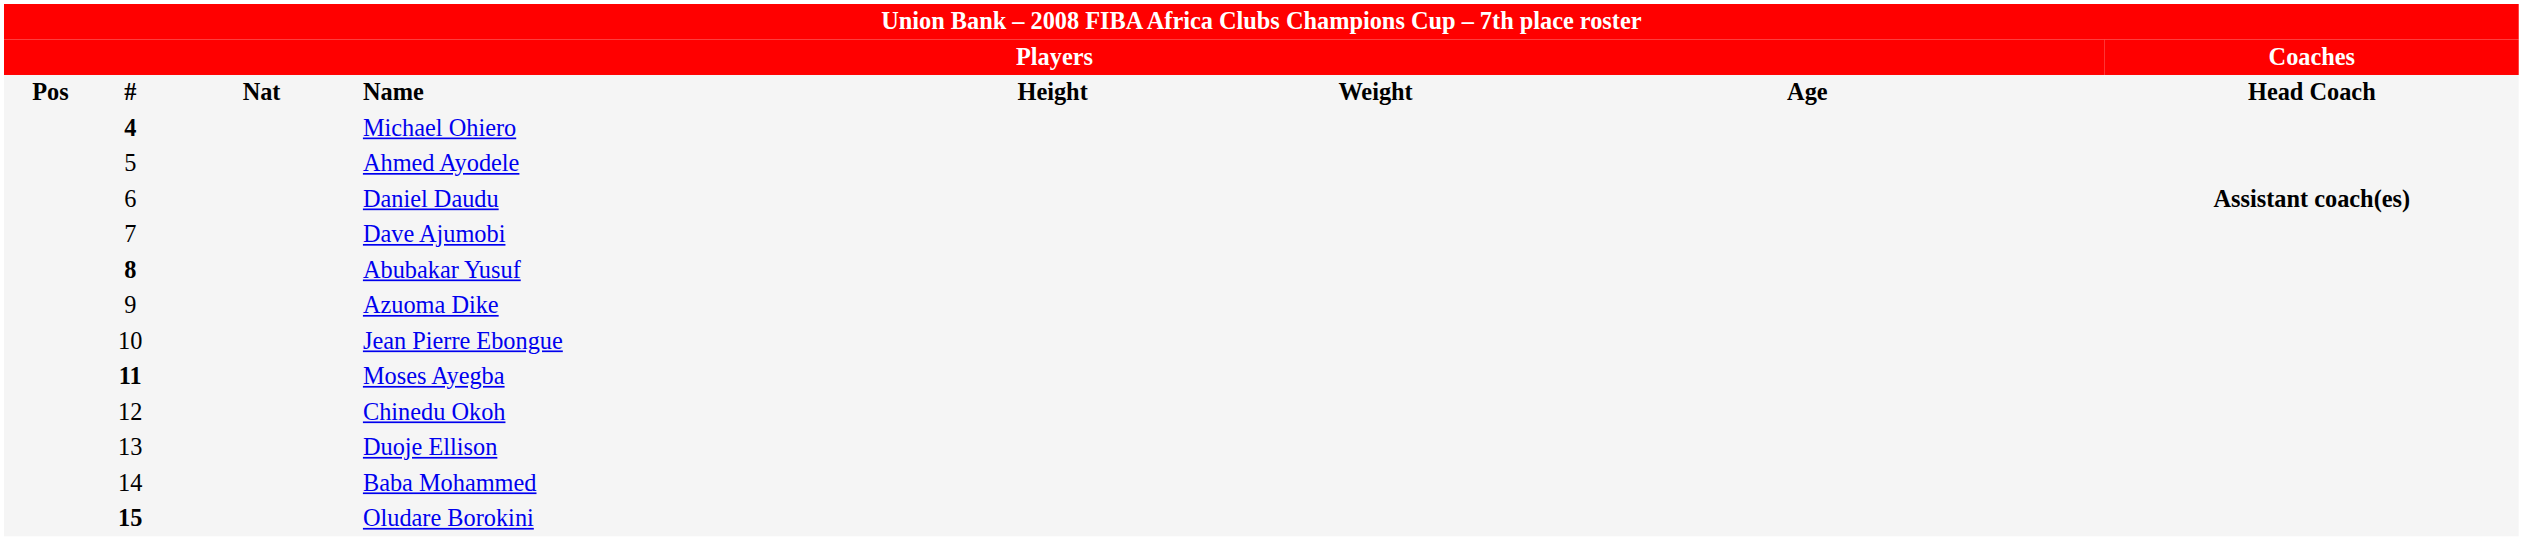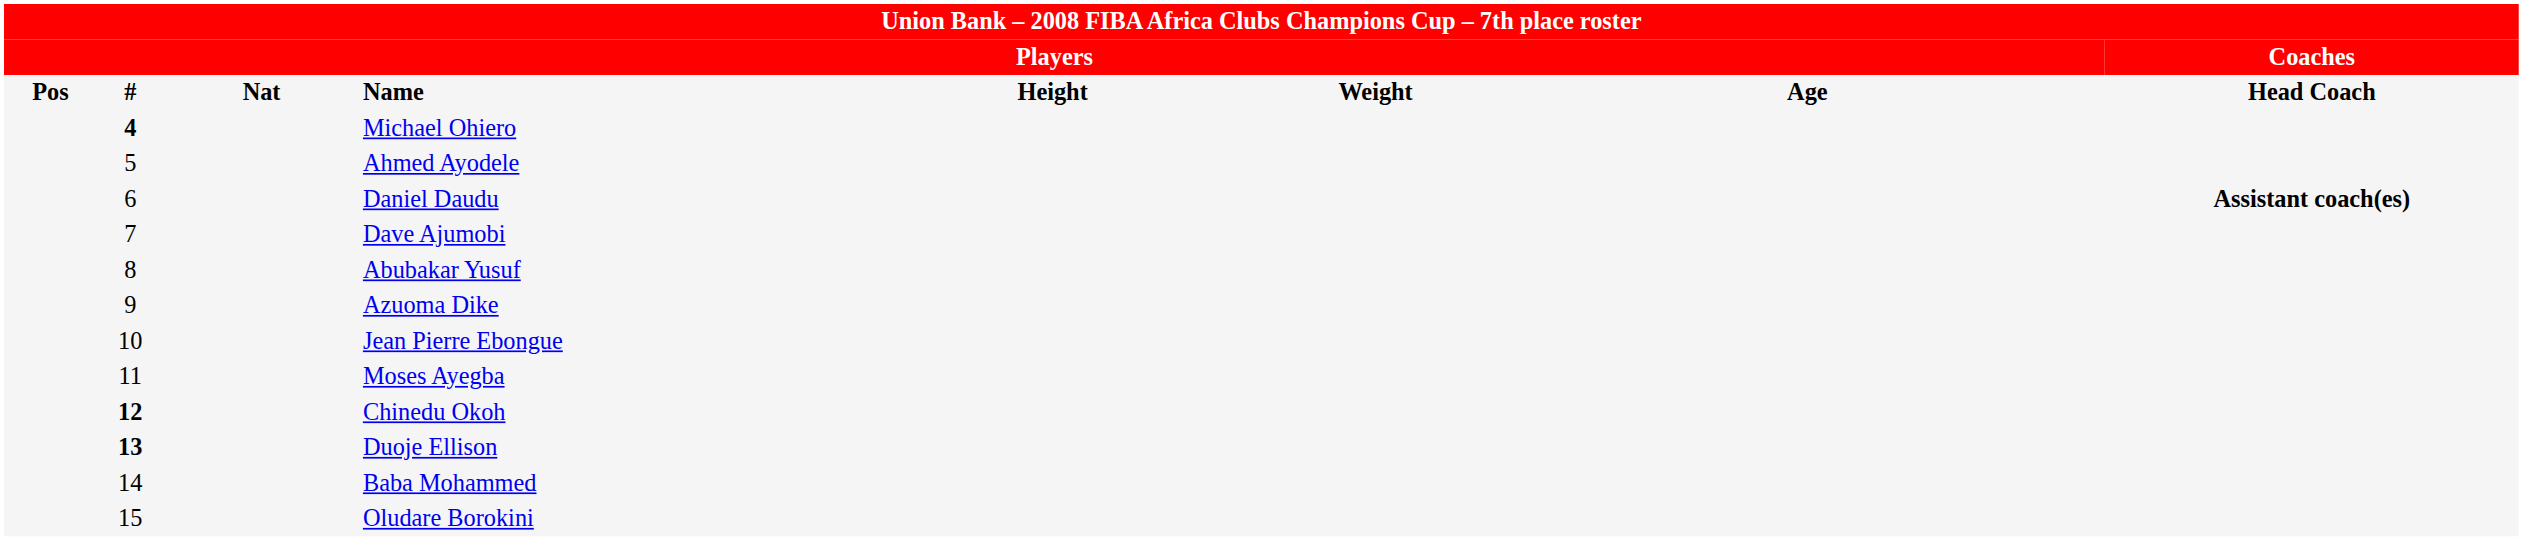(130, 269) bold -> (130, 269) normal
(130, 376) bold -> (130, 376) normal
(130, 411) normal -> (130, 411) bold
(130, 447) normal -> (130, 447) bold
(130, 518) bold -> (130, 518) normal
